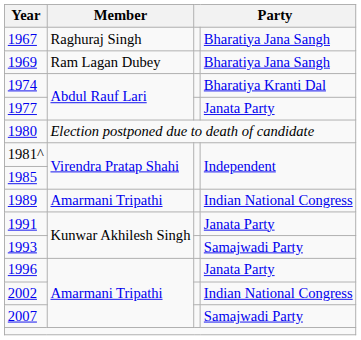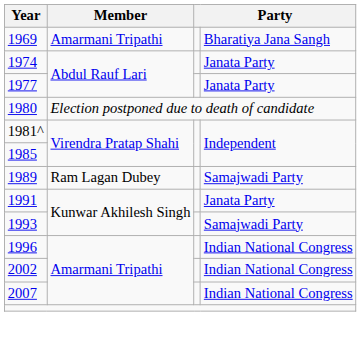- row: (22, 39)
(105, 62) Ram Lagan Dubey -> (106, 39) Amarmani Tripathi
(265, 85) Bharatiya Kranti Dal -> (239, 62) Janata Party
(106, 200) Amarmani Tripathi -> (105, 177) Ram Lagan Dubey
(278, 200) Indian National Congress -> (253, 177) Samajwadi Party
(239, 270) Janata Party -> (278, 246) Indian National Congress
(253, 316) Samajwadi Party -> (278, 293) Indian National Congress
